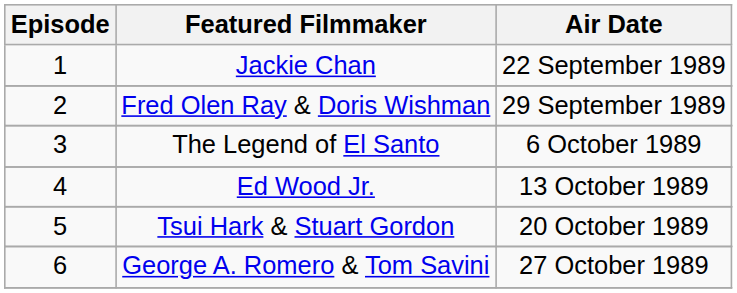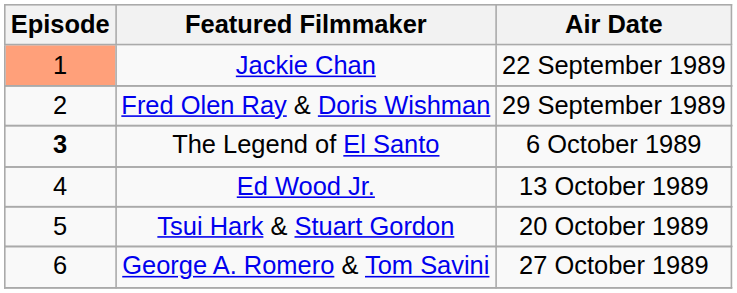(60, 65) no background -> (60, 65) lightsalmon background
(60, 145) normal -> (60, 145) bold
